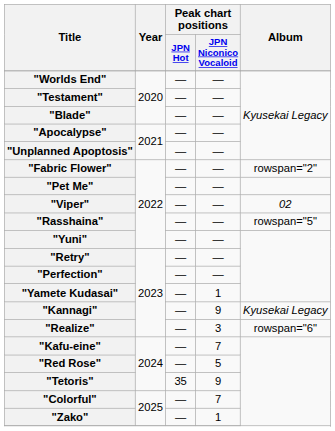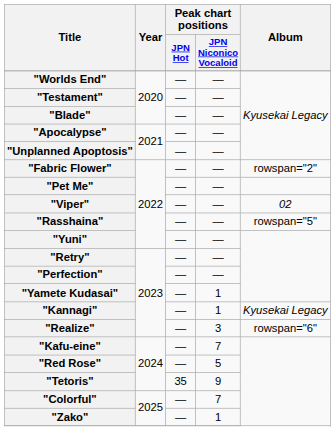(218, 310) 9 -> (218, 310) 1
